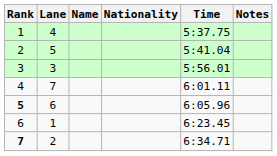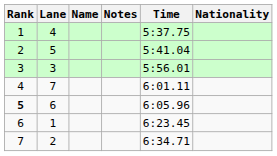columns swapped: (141, 14) <-> (252, 14)
(21, 141) bold -> (21, 141) normal
